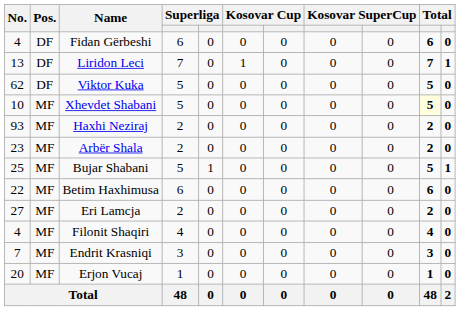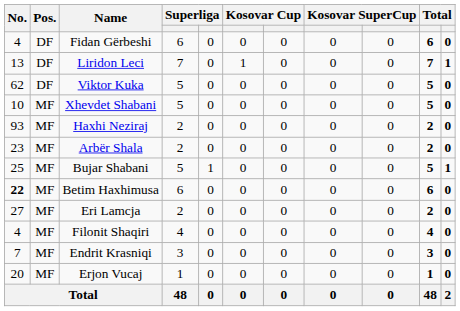(430, 105) lightyellow background -> (430, 105) no background
(17, 189) normal -> (17, 189) bold
